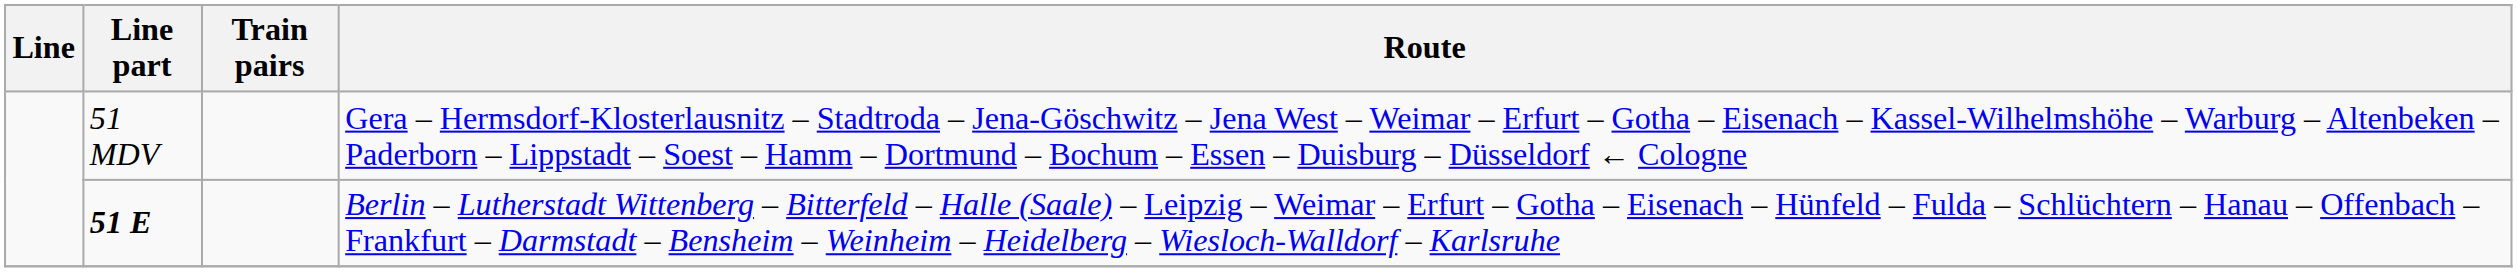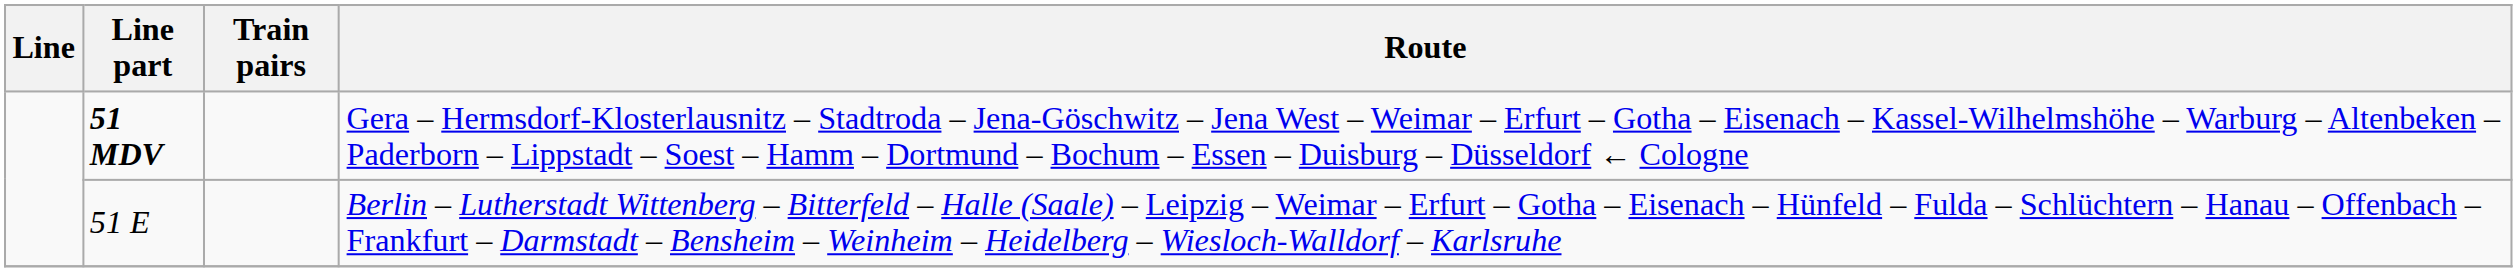(125, 135) normal -> (126, 135) bold
(121, 222) bold -> (120, 222) normal
